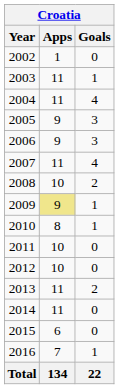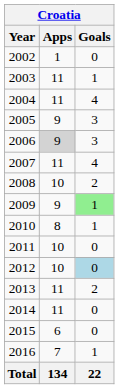(57, 141) no background -> (57, 141) lightgrey background
(57, 204) khaki background -> (57, 204) no background
(95, 204) no background -> (95, 204) lightgreen background
(95, 267) no background -> (95, 267) lightblue background
